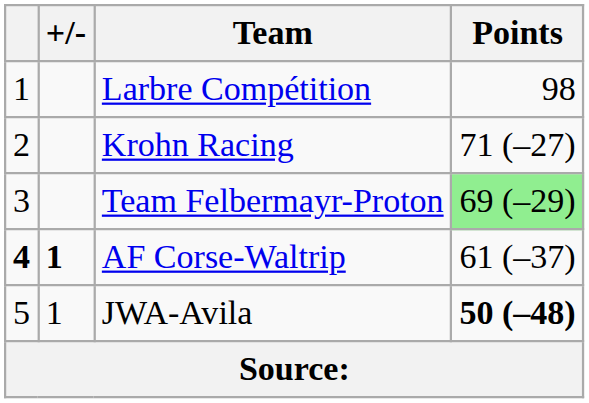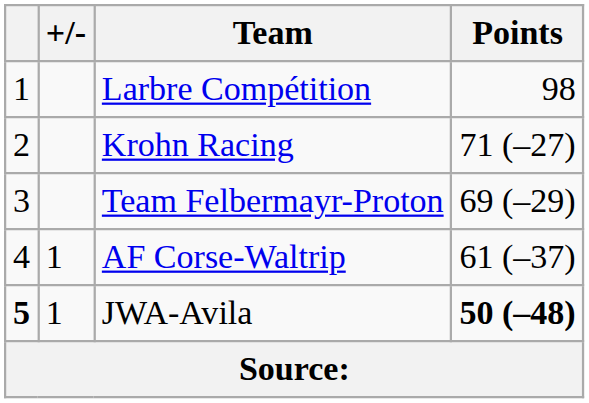(518, 201) lightgreen background -> (518, 201) no background
(22, 257) bold -> (22, 257) normal
(54, 257) bold -> (54, 257) normal
(22, 313) normal -> (22, 313) bold
